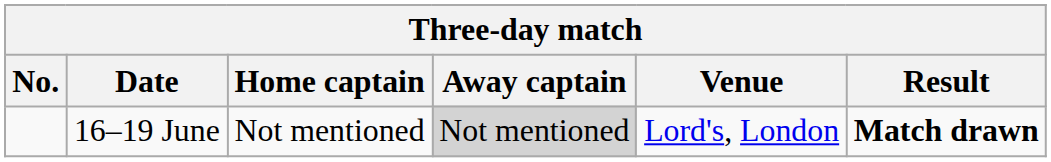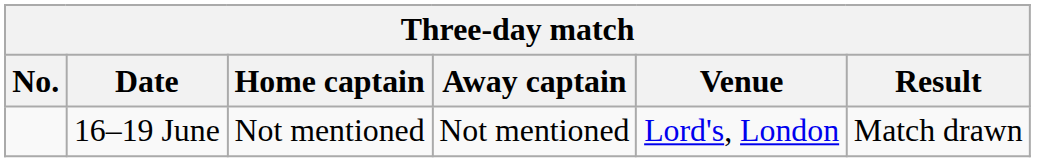(534, 130) lightgrey background -> (534, 130) no background
(946, 130) bold -> (938, 130) normal
